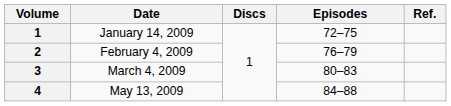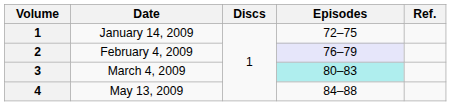(340, 52) no background -> (340, 52) lavender background
(340, 71) no background -> (340, 71) paleturquoise background
